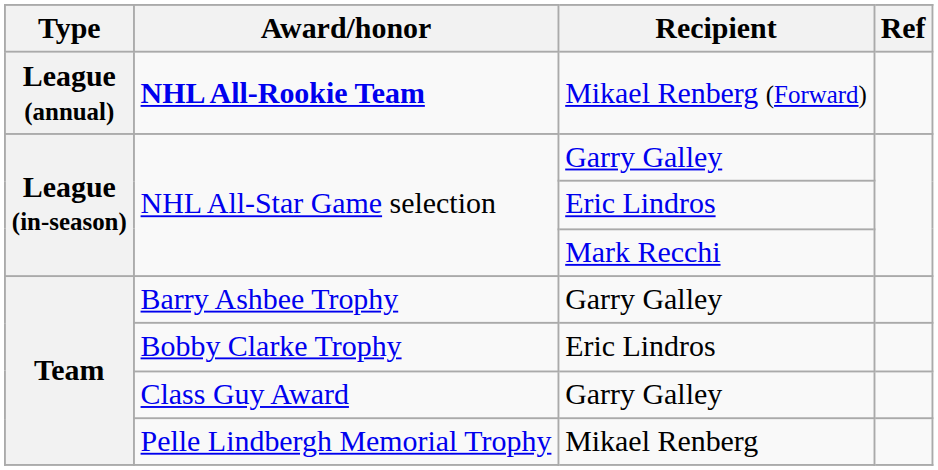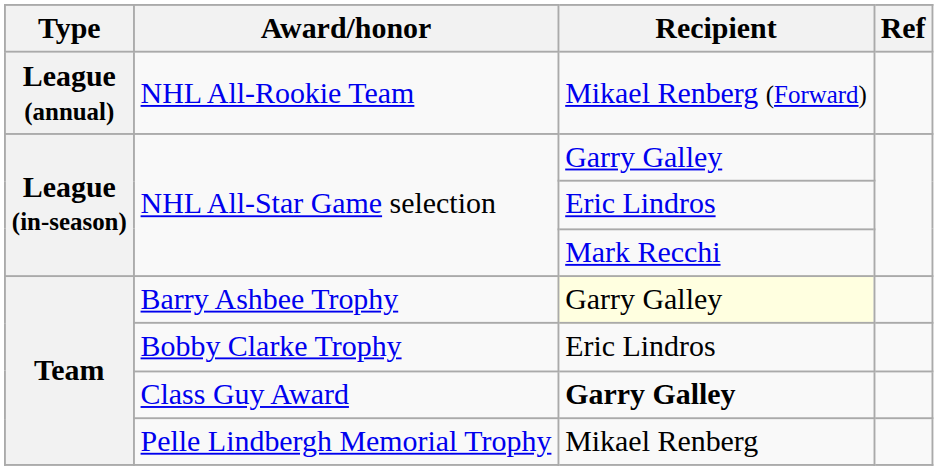(283, 92) bold -> (277, 92) normal
(644, 299) no background -> (644, 299) lightyellow background
(644, 394) normal -> (650, 394) bold
